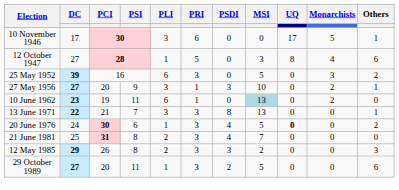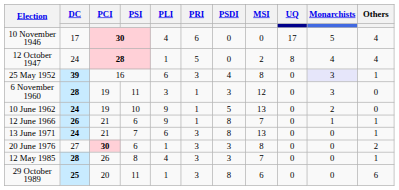(166, 38) 3 -> (166, 38) 4
(376, 38) 1 -> (376, 38) 4
(75, 58) 27 -> (75, 58) 24
(261, 58) 3 -> (261, 58) 2
(376, 58) 6 -> (376, 58) 4
(229, 75) 0 -> (229, 75) 4
(261, 75) 5 -> (261, 75) 8
(332, 75) no background -> (332, 75) lavender background
(376, 75) 2 -> (376, 75) 1
- row: (32, 87)
+ row: (32, 92)
(75, 100) 23 -> (75, 108) 24
(136, 100) 11 -> (135, 108) 10
(166, 100) 6 -> (166, 108) 9
(229, 100) 0 -> (229, 108) 5
(261, 100) lightblue background -> (261, 108) no background
+ row: (32, 121)
(75, 112) 22 -> (75, 133) 24
(166, 112) 3 -> (166, 133) 6
(75, 125) 24 -> (75, 145) 27
(229, 125) 4 -> (229, 145) 3
(261, 125) 5 -> (261, 145) 8
(292, 125) bold -> (292, 145) normal
- row: (32, 137)
(75, 150) 29 -> (75, 158) 28
(166, 150) 2 -> (166, 158) 4
(261, 150) 2 -> (261, 158) 7
(376, 150) 3 -> (376, 158) 1
(75, 166) 27 -> (75, 175) 25
(229, 166) 2 -> (229, 175) 8
(261, 166) 5 -> (261, 175) 6
